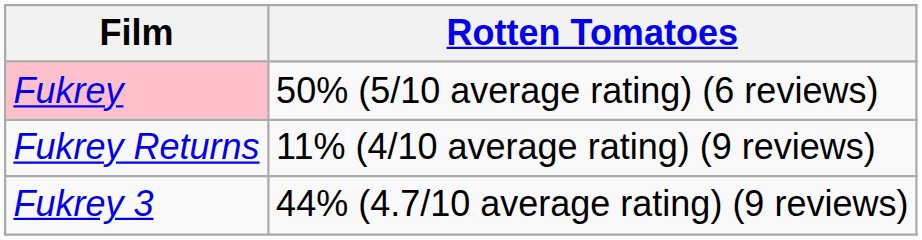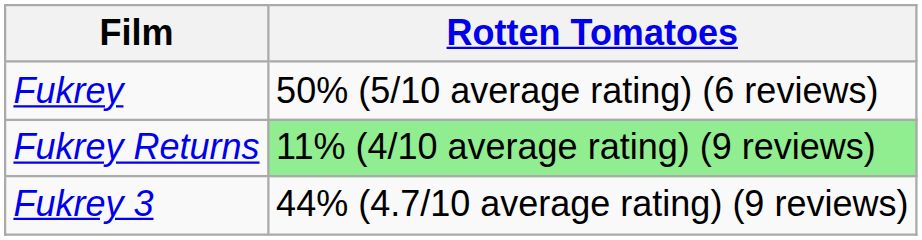(68, 90) pink background -> (68, 90) no background
(576, 147) no background -> (576, 147) lightgreen background
